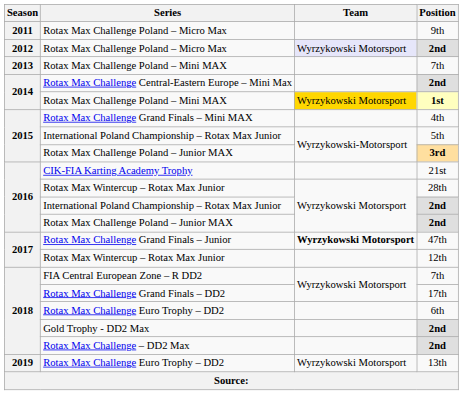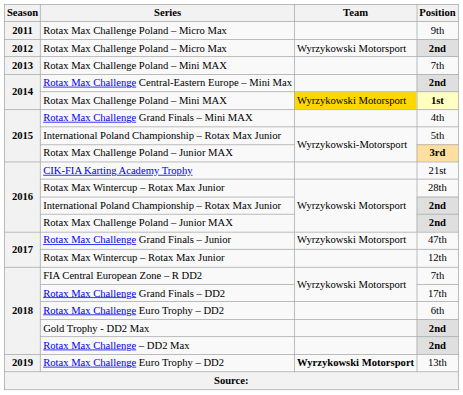(352, 47) lavender background -> (352, 47) no background
(356, 240) bold -> (352, 240) normal
(352, 362) normal -> (356, 362) bold
